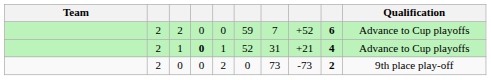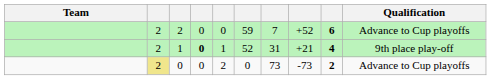(414, 48) Advance to Cup playoffs -> (414, 48) 9th place play-off
(158, 65) no background -> (158, 65) khaki background
(414, 65) 9th place play-off -> (414, 65) Advance to Cup playoffs
